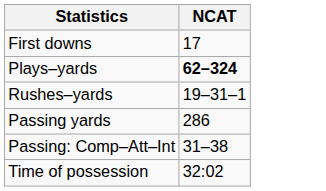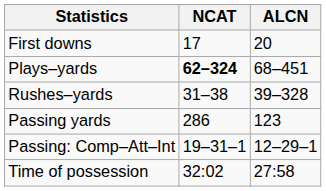+ column: (286, 17)
(214, 95) 19–31–1 -> (205, 95) 31–38
(205, 146) 31–38 -> (214, 146) 19–31–1
